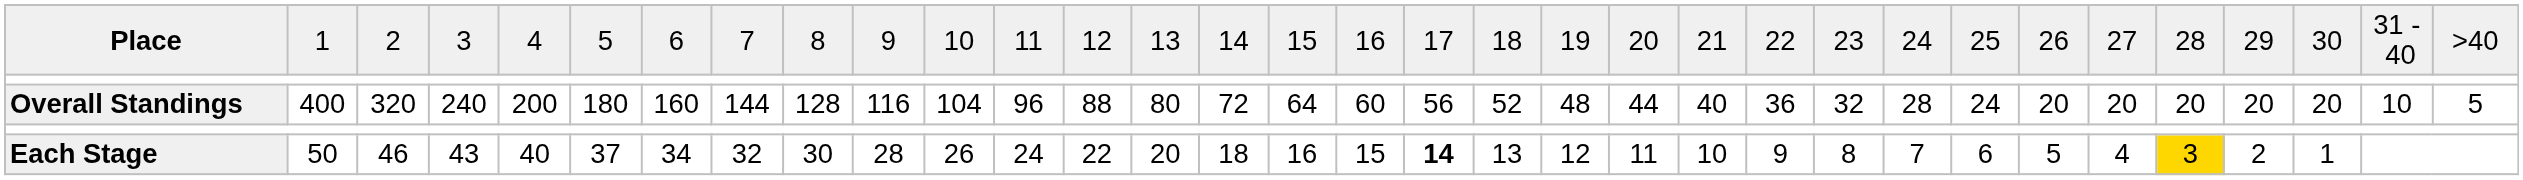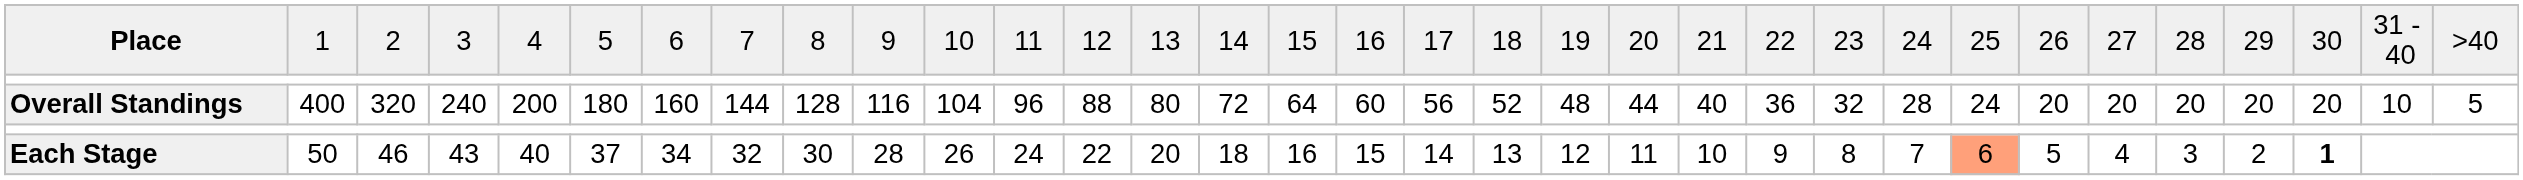(1439, 154) bold -> (1439, 154) normal
(1985, 154) no background -> (1985, 154) lightsalmon background
(2190, 154) gold background -> (2190, 154) no background
(2327, 154) normal -> (2327, 154) bold
